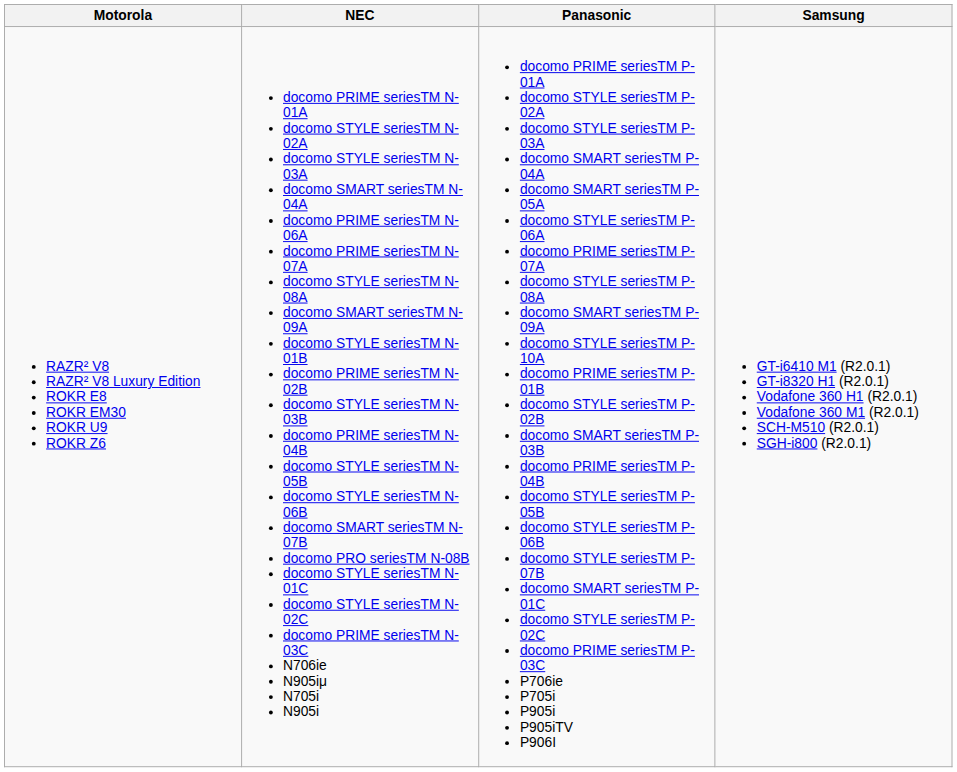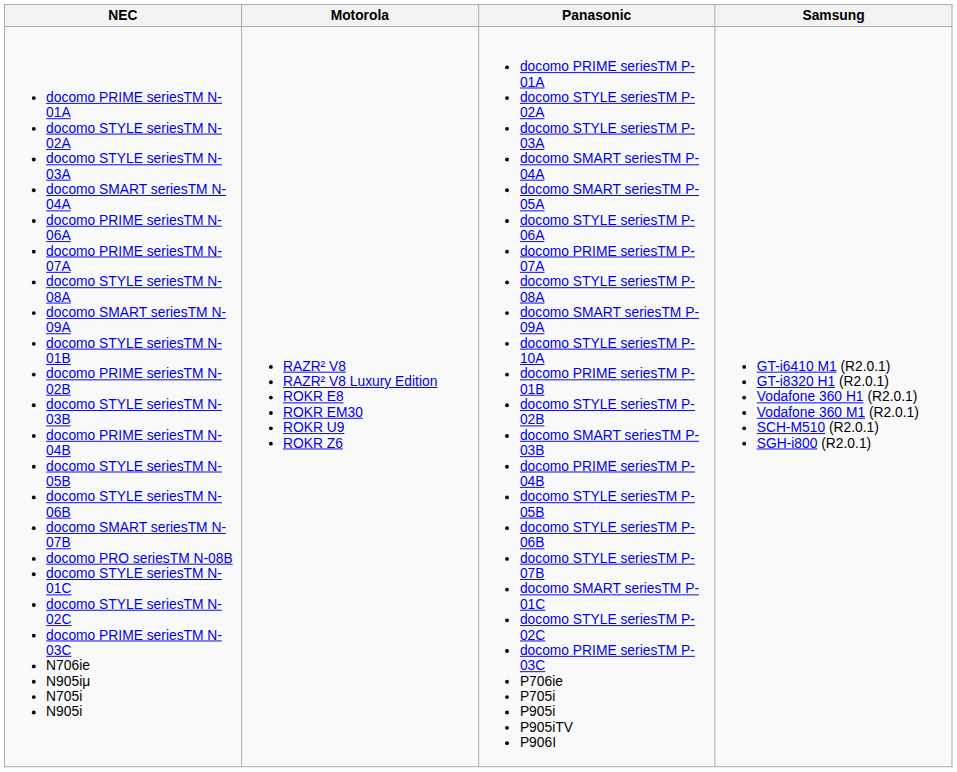columns swapped: (123, 16) <-> (360, 16)
